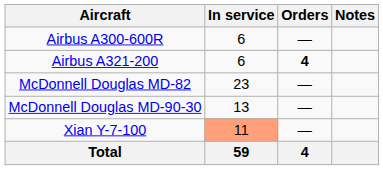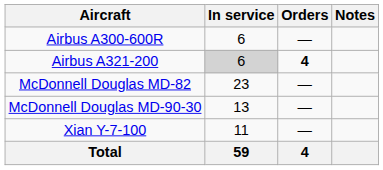(241, 61) no background -> (241, 61) lightgrey background
(241, 130) lightsalmon background -> (241, 130) no background
